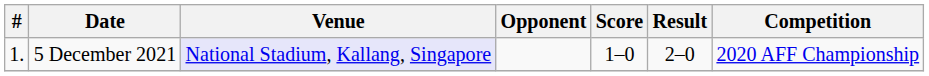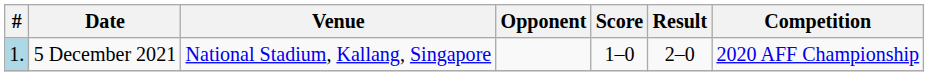(17, 54) no background -> (17, 54) lightblue background
(338, 54) lavender background -> (338, 54) no background
